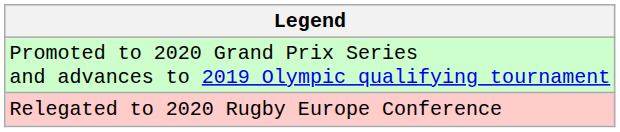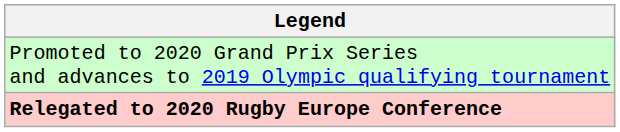(256, 109) normal -> (256, 109) bold
